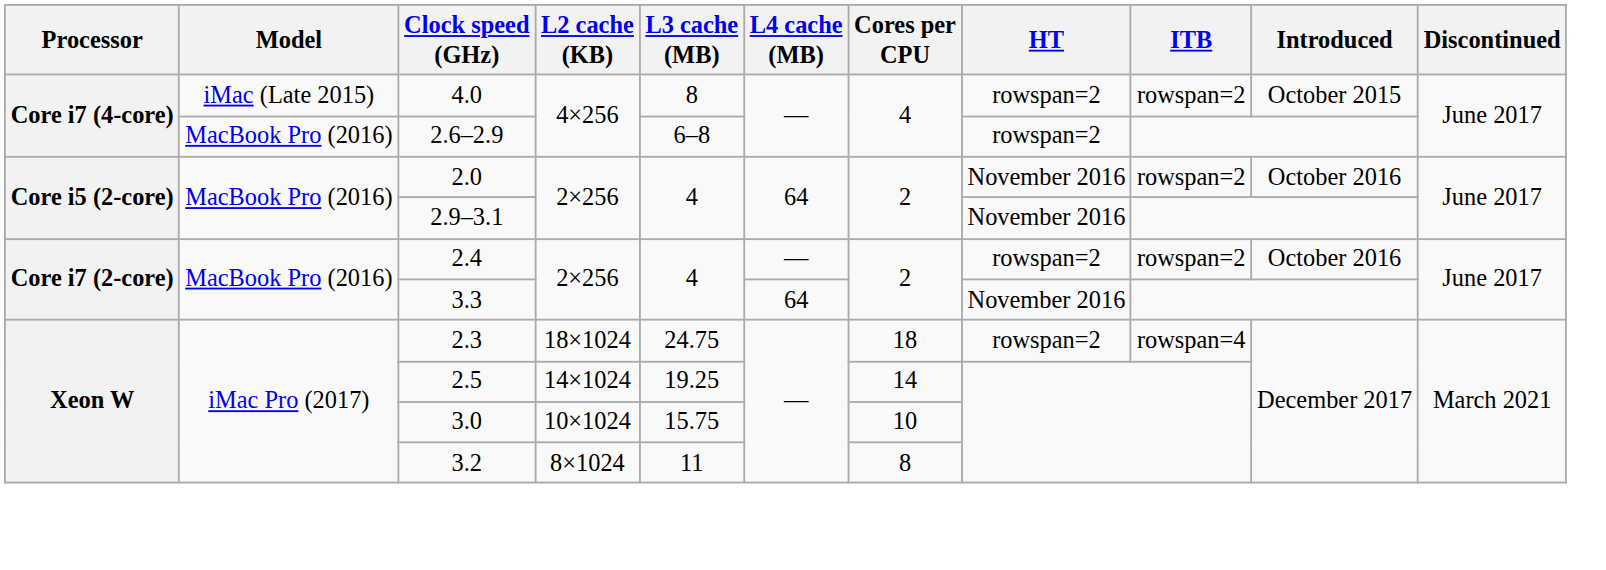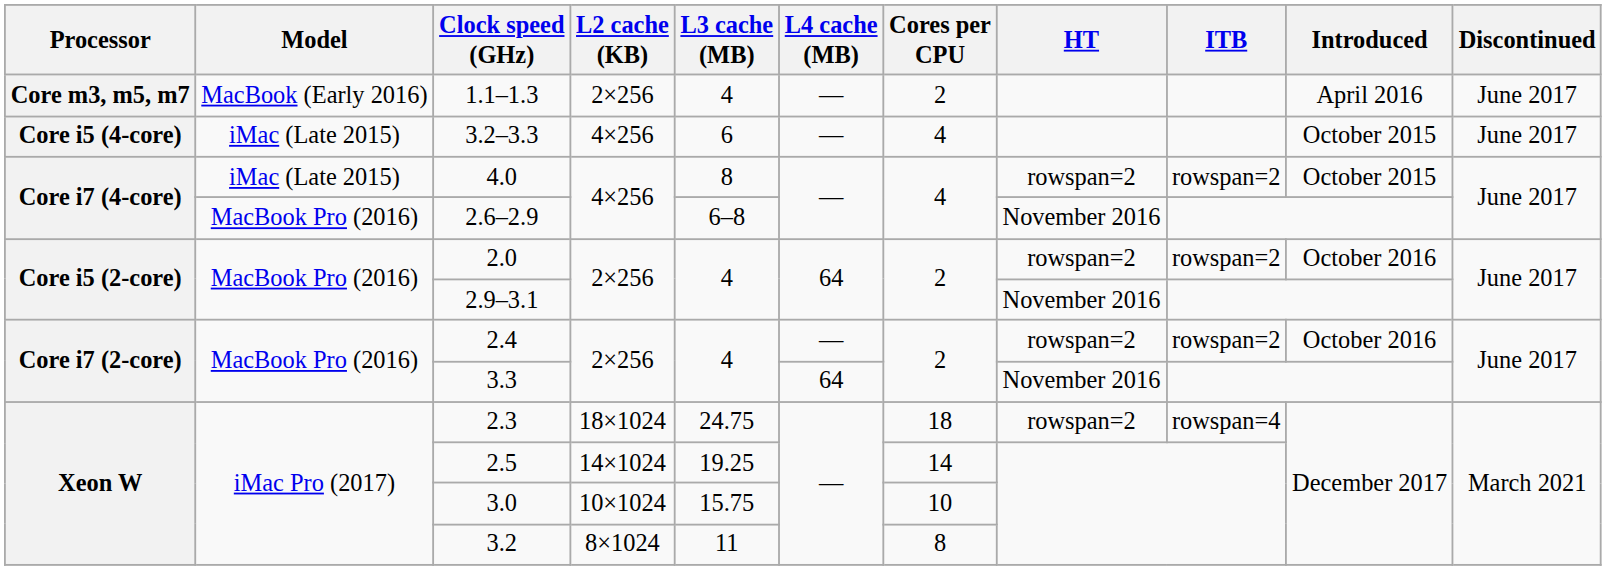+ row: (502, 95)
+ row: (502, 136)
(1046, 136) rowspan=2 -> (1081, 217) November 2016
(1046, 177) November 2016 -> (1081, 258) rowspan=2
